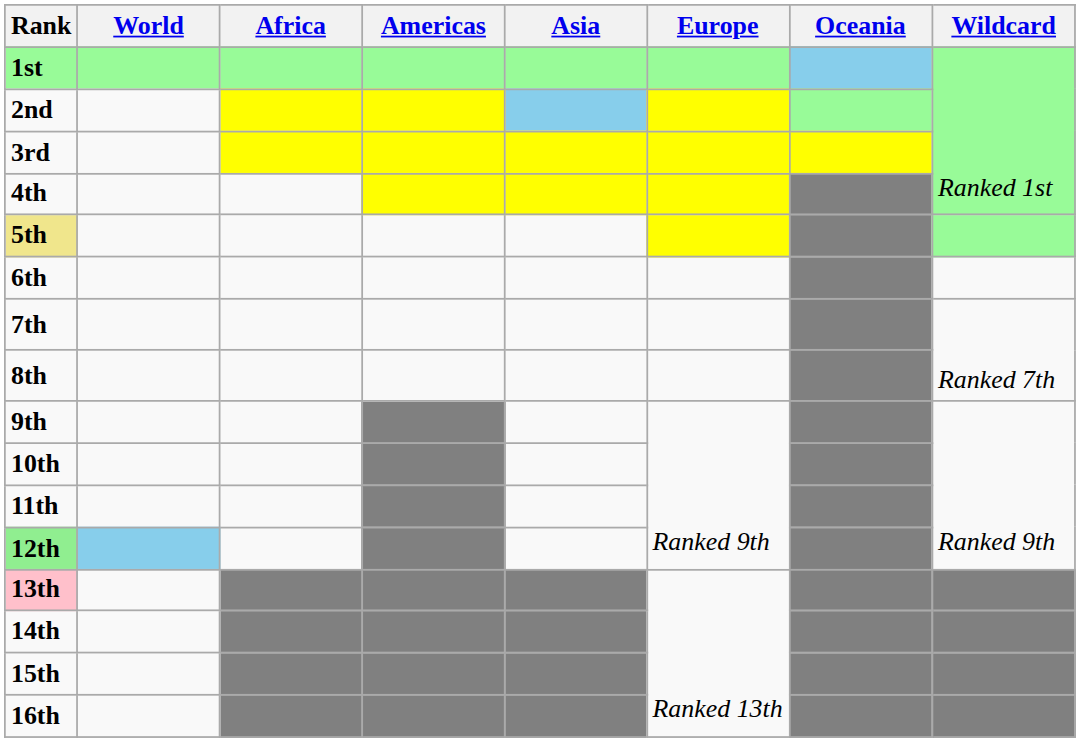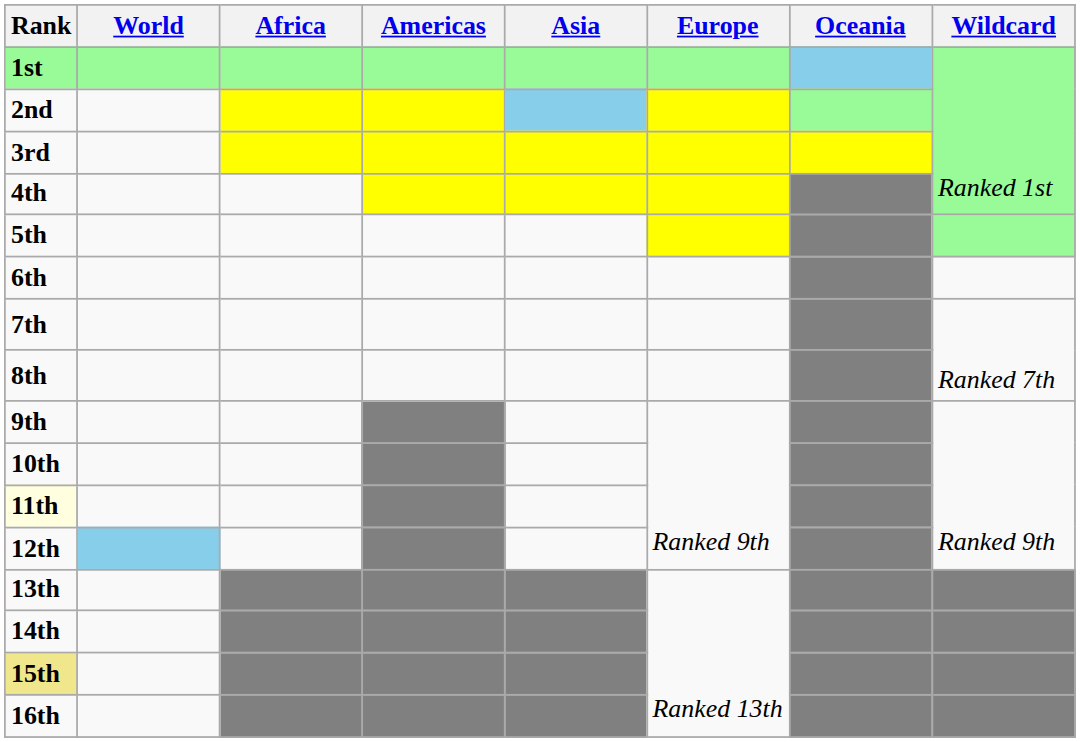(29, 235) khaki background -> (29, 235) no background
(35, 505) no background -> (35, 505) lightyellow background
(35, 547) lightgreen background -> (35, 547) no background
(35, 589) pink background -> (35, 589) no background
(35, 673) no background -> (35, 673) khaki background
